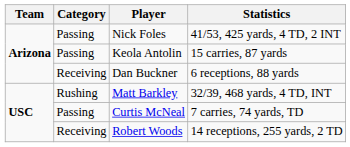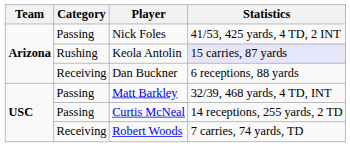(75, 53) Passing -> (77, 53) Rushing
(239, 53) no background -> (239, 53) lavender background
(77, 92) Rushing -> (75, 92) Passing
(247, 112) 7 carries, 74 yards, TD -> (267, 112) 14 receptions, 255 yards, 2 TD
(267, 131) 14 receptions, 255 yards, 2 TD -> (247, 131) 7 carries, 74 yards, TD
